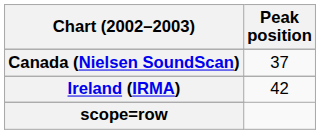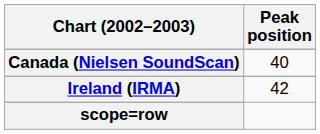(280, 62) 37 -> (280, 62) 40
